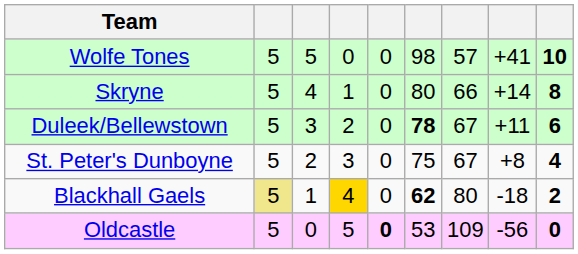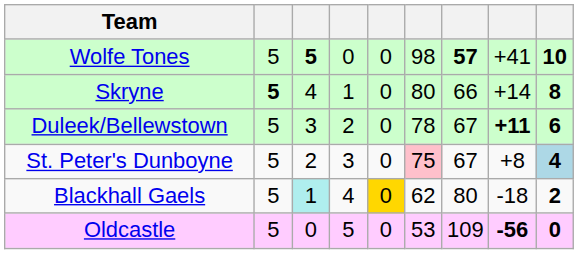(311, 56) normal -> (311, 56) bold
(465, 56) normal -> (465, 56) bold
(273, 91) normal -> (273, 91) bold
(423, 126) bold -> (423, 126) normal
(512, 126) normal -> (512, 126) bold
(423, 160) no background -> (423, 160) pink background
(555, 160) no background -> (555, 160) lightblue background
(273, 195) khaki background -> (273, 195) no background
(311, 195) no background -> (311, 195) paleturquoise background
(348, 195) gold background -> (348, 195) no background
(386, 195) no background -> (386, 195) gold background
(423, 195) bold -> (423, 195) normal
(386, 230) bold -> (386, 230) normal
(512, 230) normal -> (512, 230) bold
